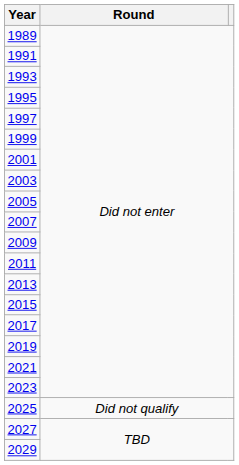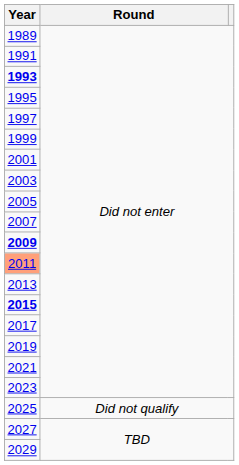(22, 77) normal -> (22, 77) bold
(22, 243) normal -> (22, 243) bold
(22, 264) no background -> (22, 264) lightsalmon background
(22, 305) normal -> (22, 305) bold
